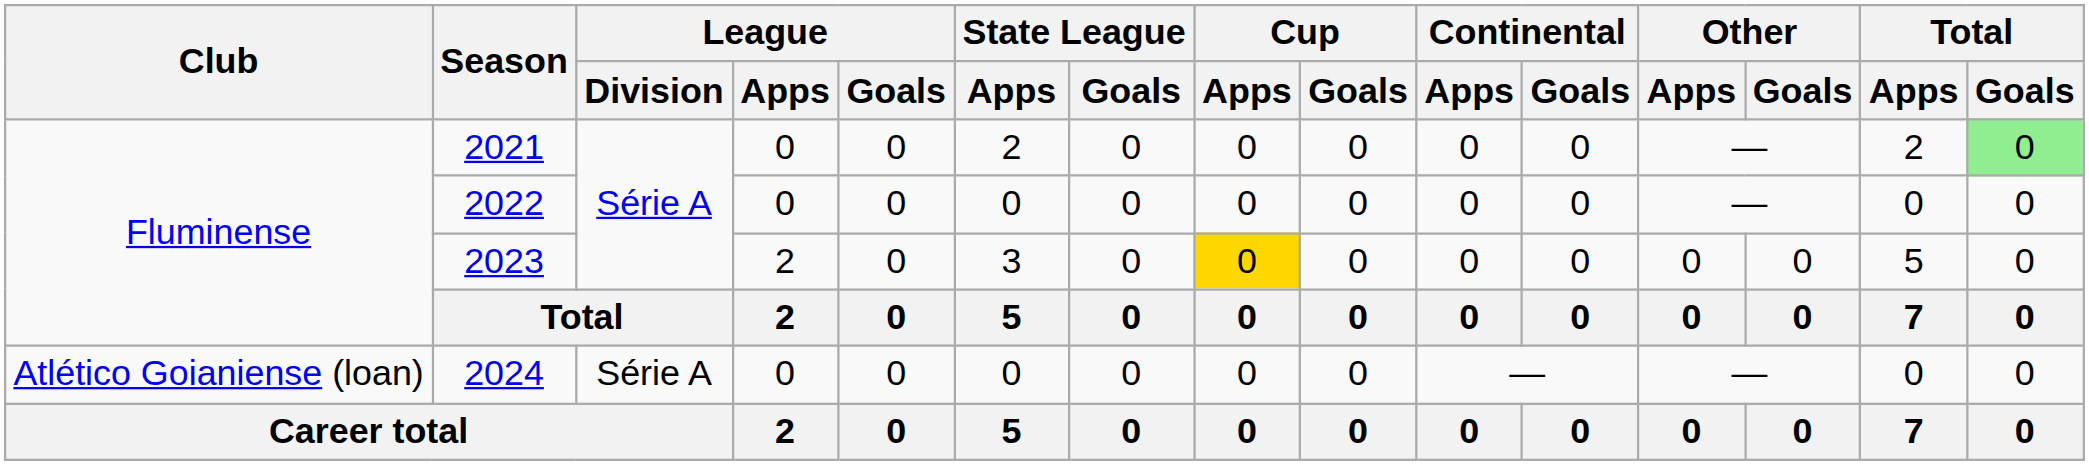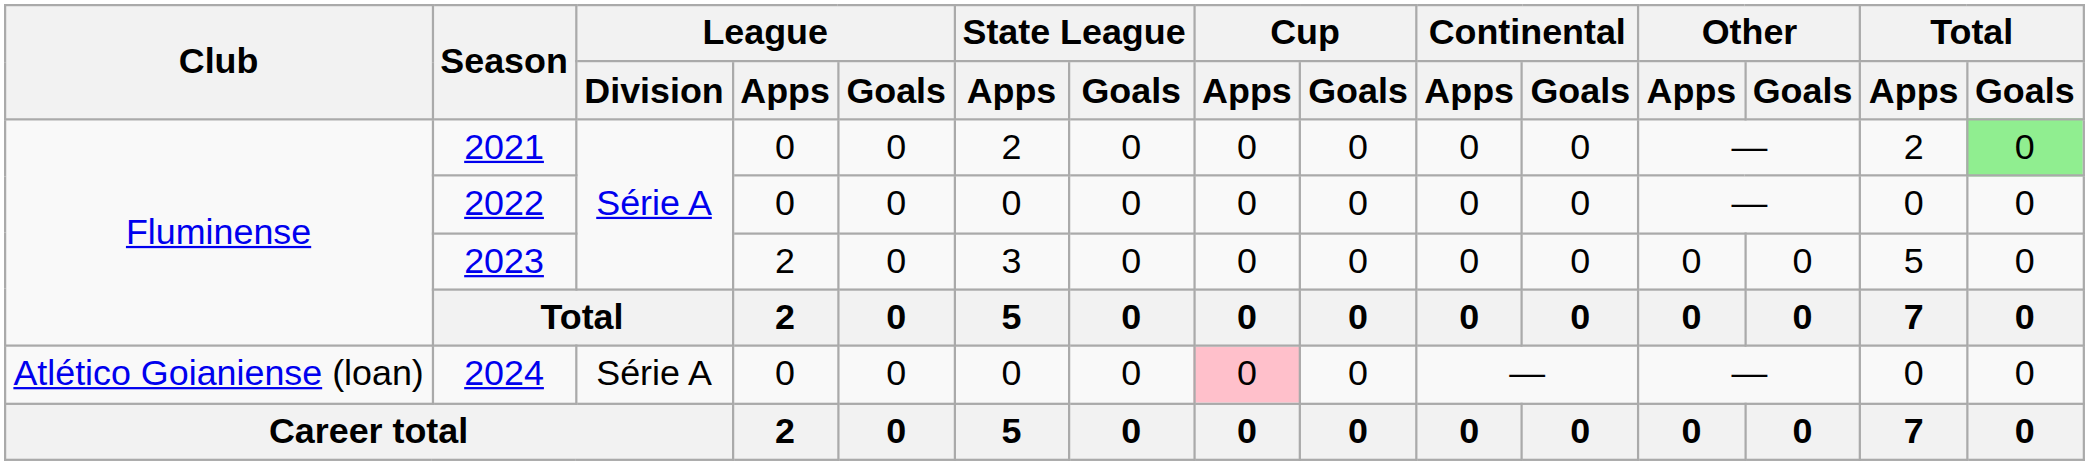(1247, 260) gold background -> (1247, 260) no background
(1247, 373) no background -> (1247, 373) pink background
